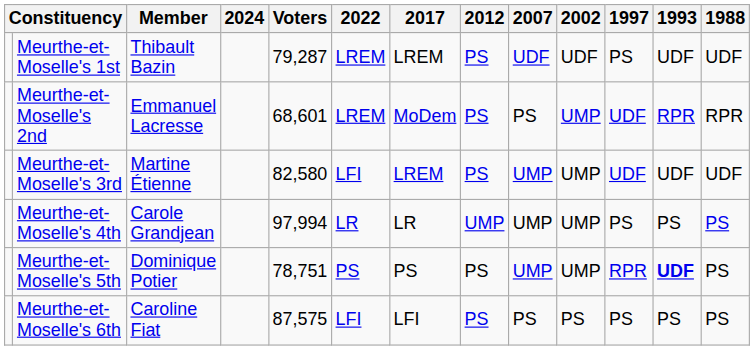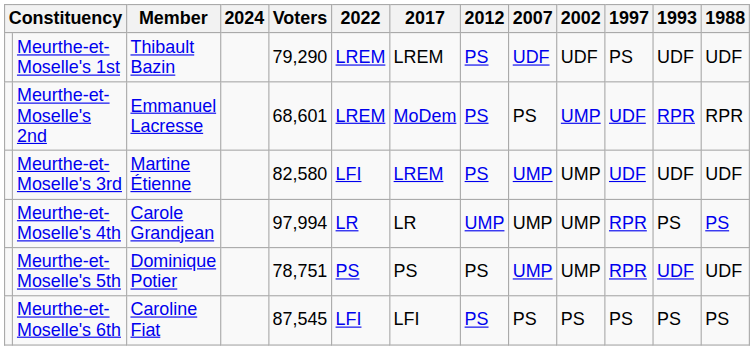(300, 57) 79,287 -> (300, 57) 79,290
(621, 223) PS -> (628, 223) RPR
(676, 271) bold -> (676, 271) normal
(717, 271) PS -> (724, 271) UDF
(300, 320) 87,575 -> (300, 320) 87,545
